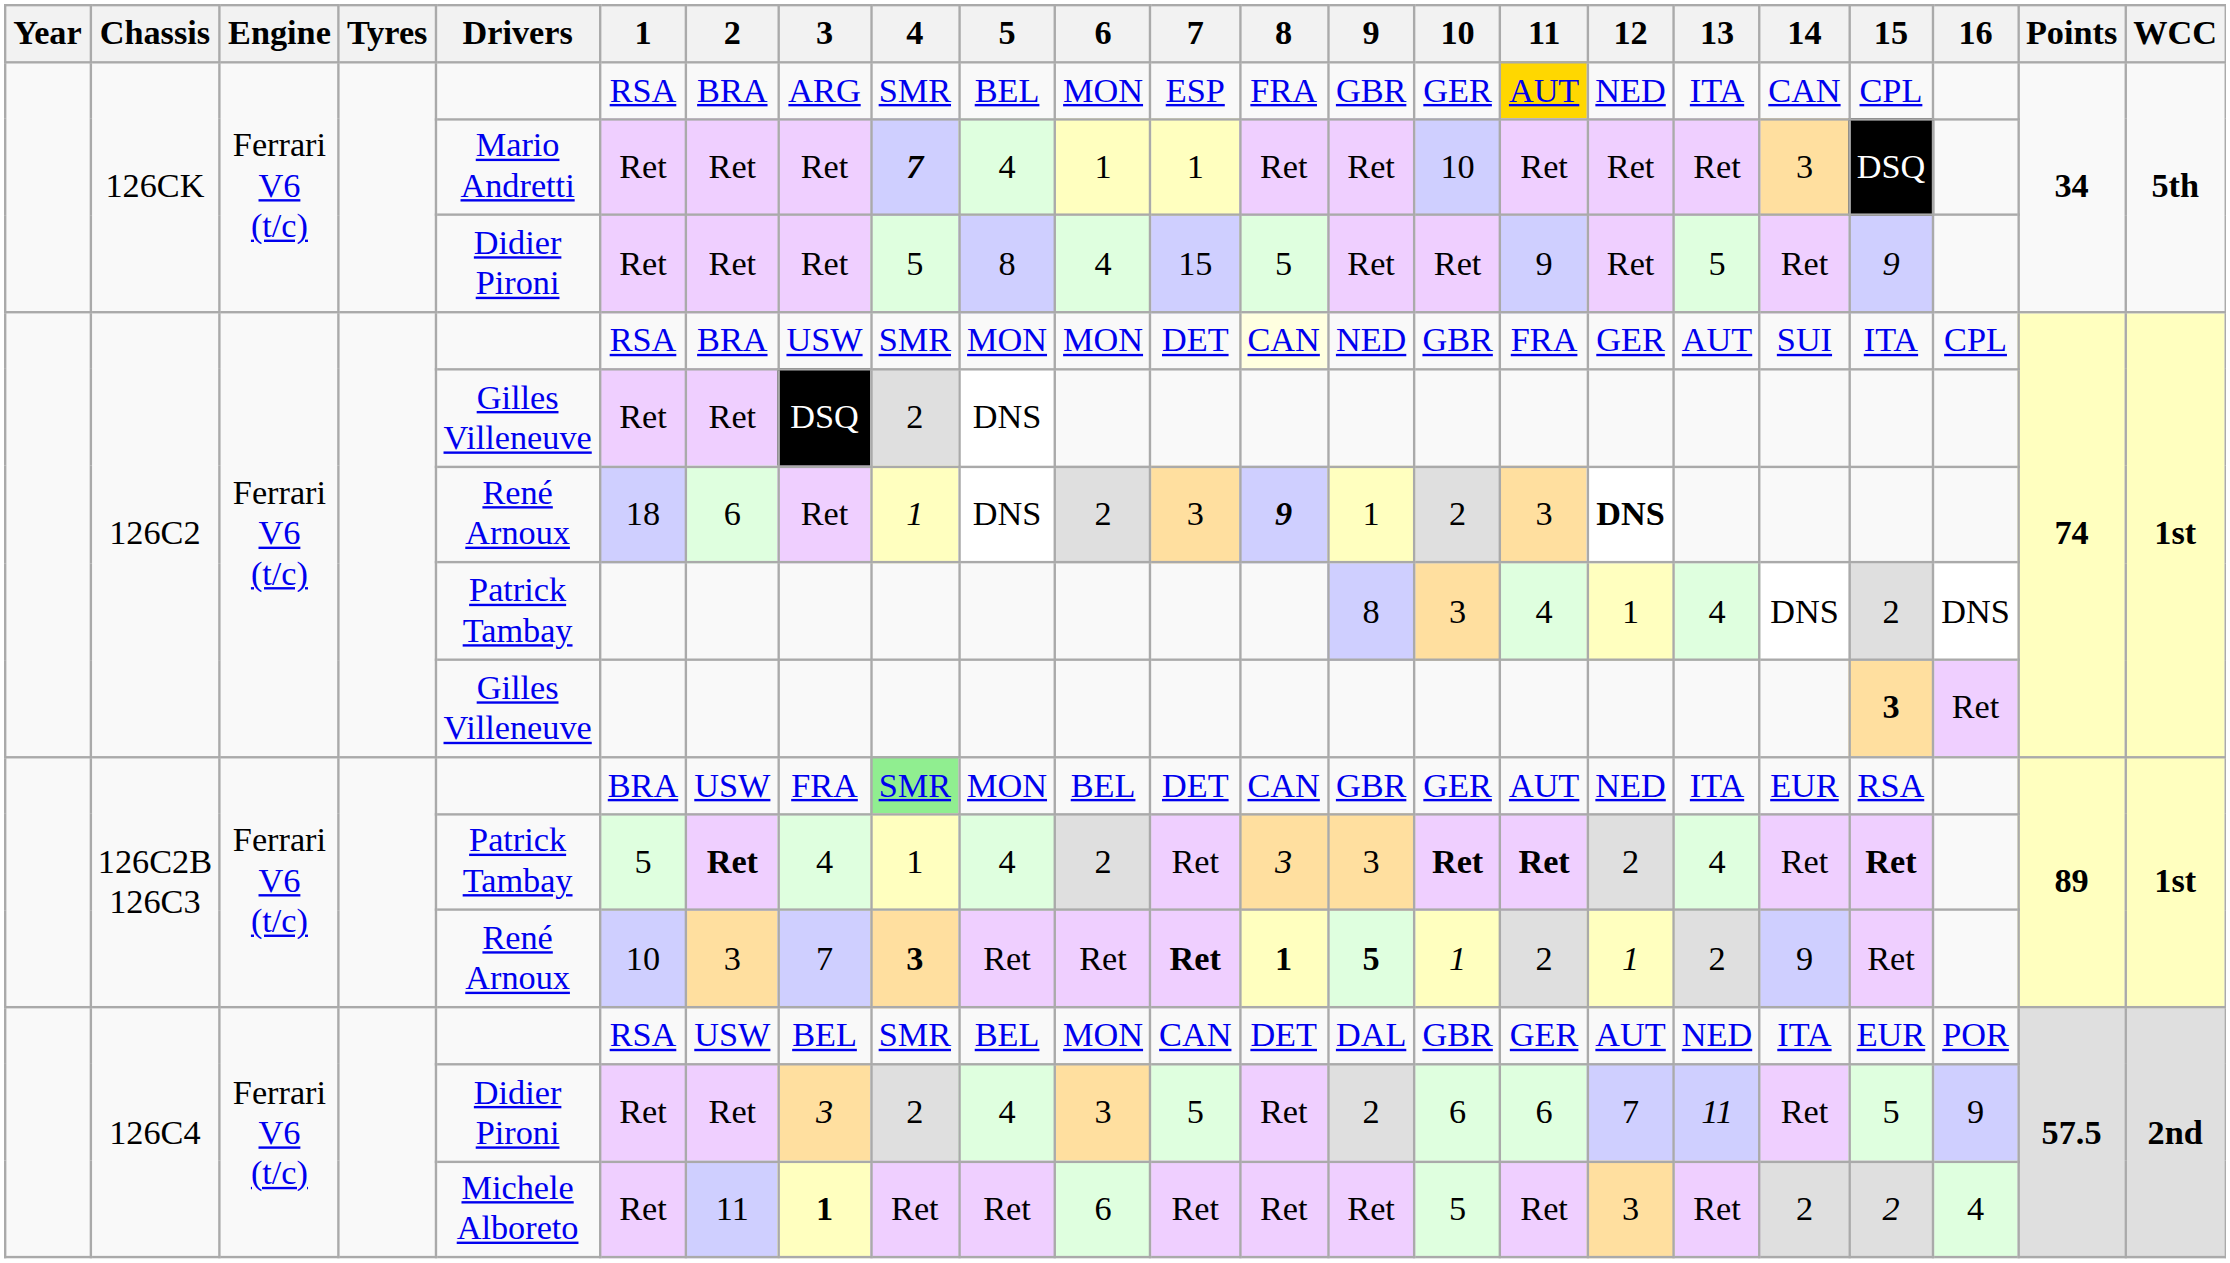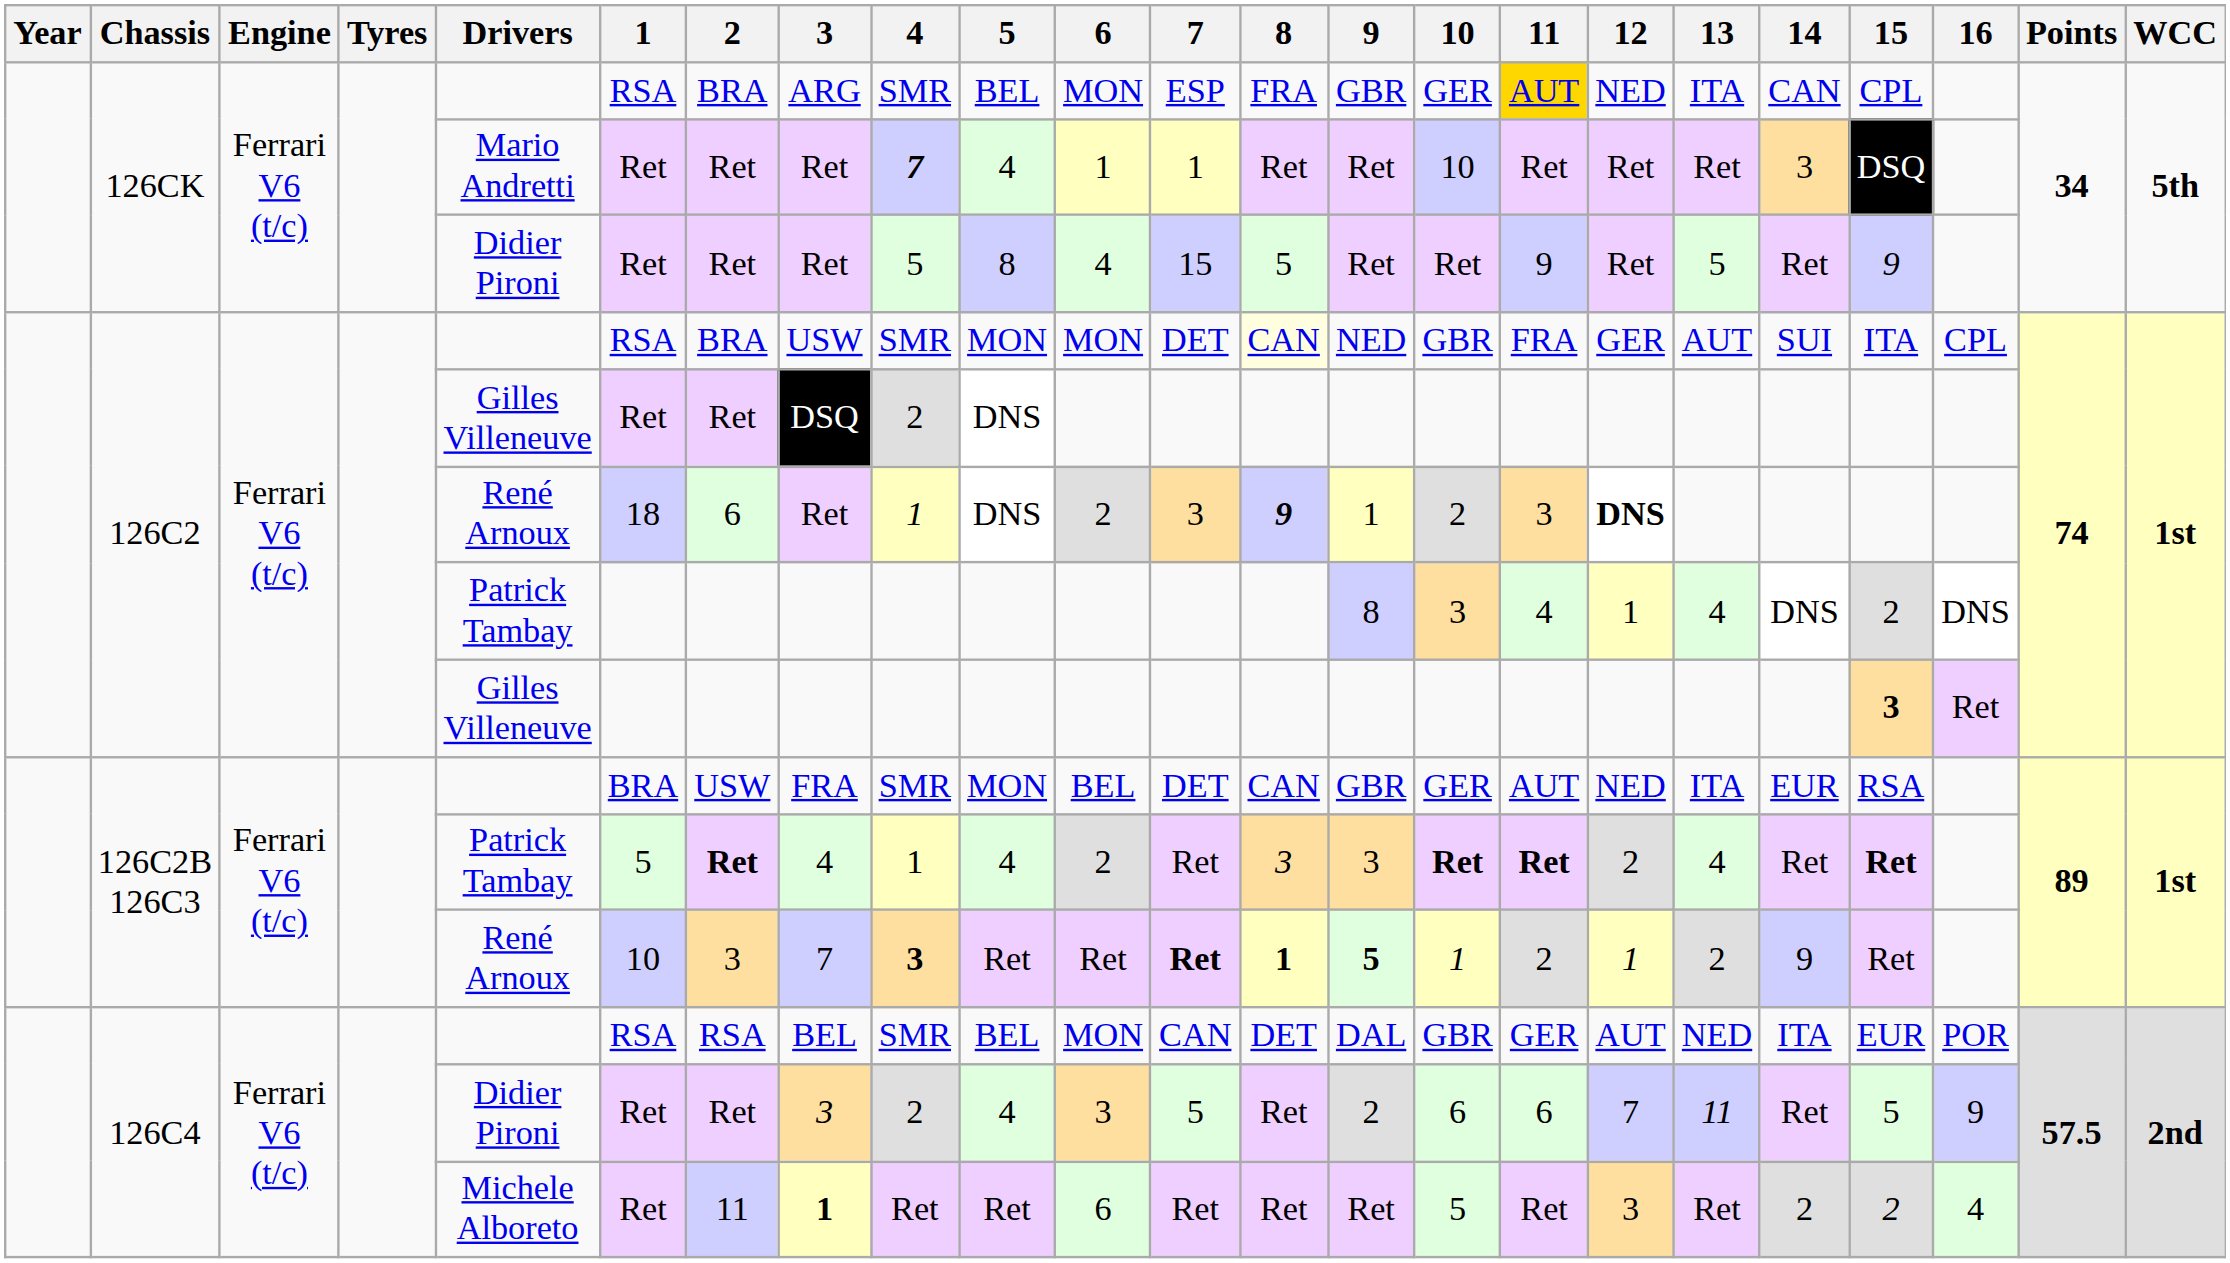(915, 784) lightgreen background -> (915, 784) no background
(732, 1035) USW -> (732, 1035) RSA
